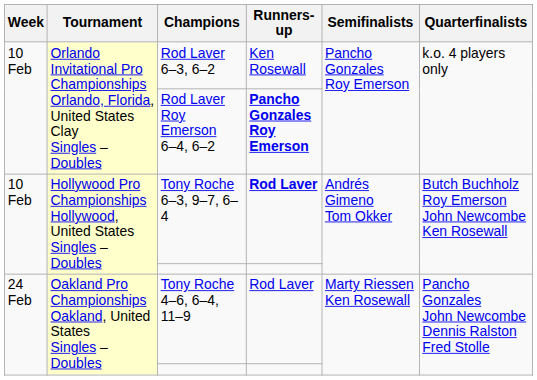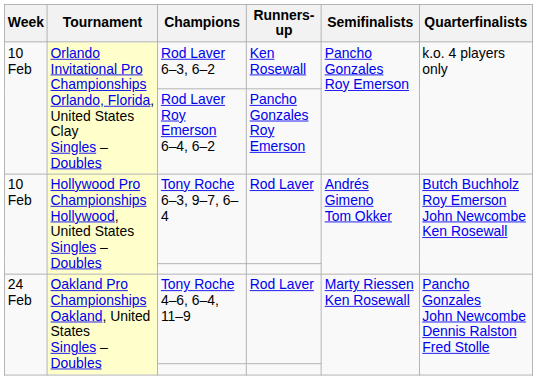(280, 123) bold -> (279, 123) normal
(283, 184) bold -> (282, 184) normal
